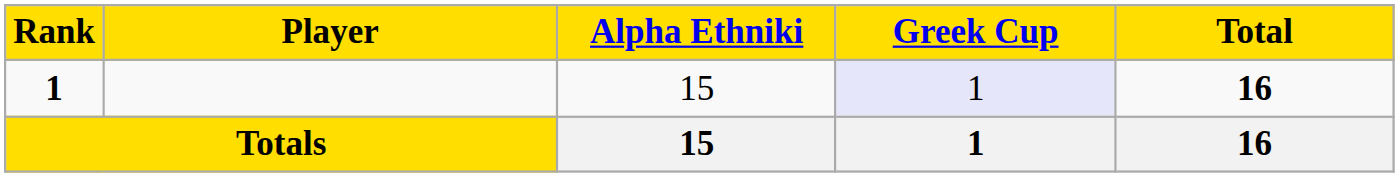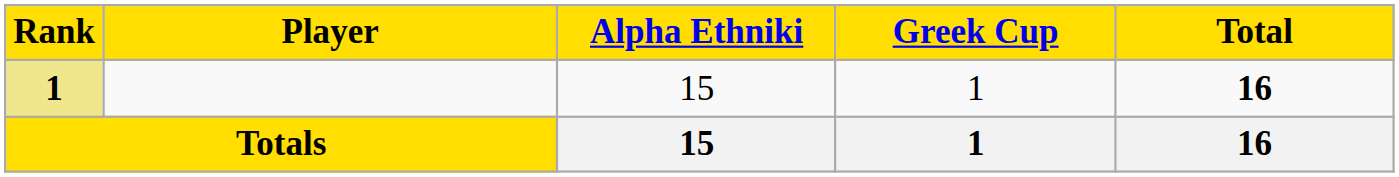(54, 87) no background -> (54, 87) khaki background
(976, 87) lavender background -> (976, 87) no background
